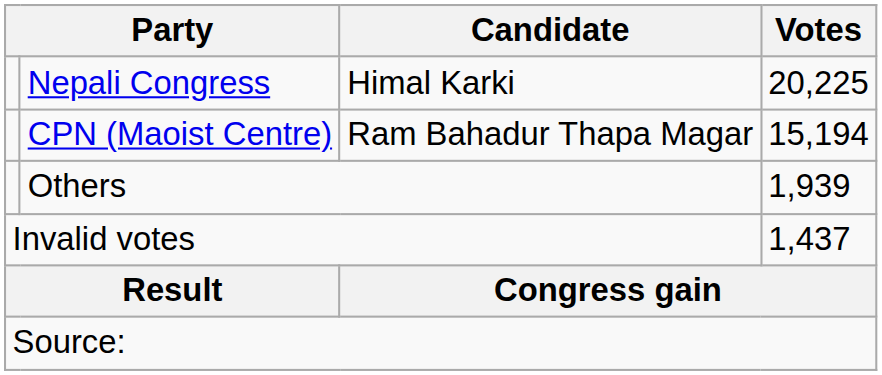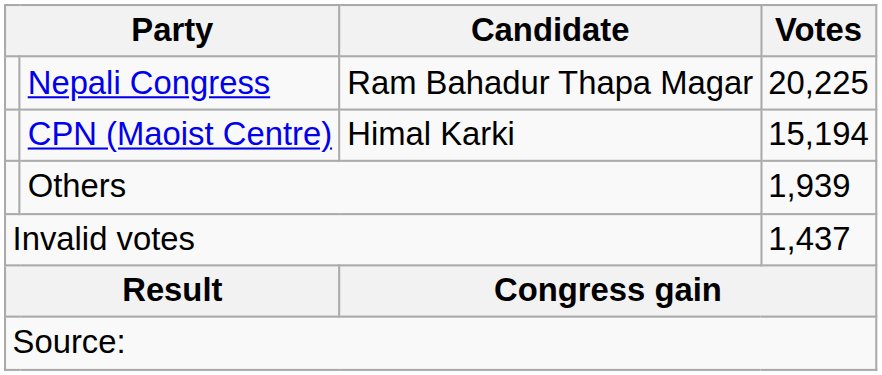(431, 82) Himal Karki -> (550, 82) Ram Bahadur Thapa Magar
(550, 134) Ram Bahadur Thapa Magar -> (431, 134) Himal Karki
